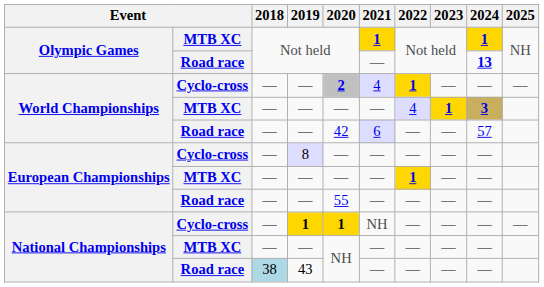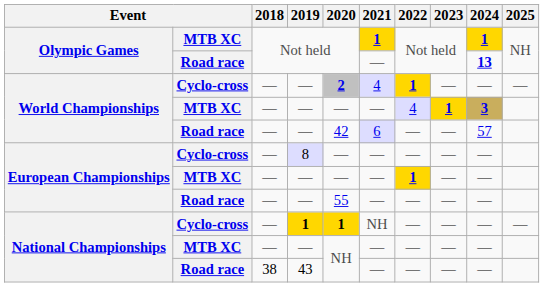(269, 270) lightblue background -> (269, 270) no background
